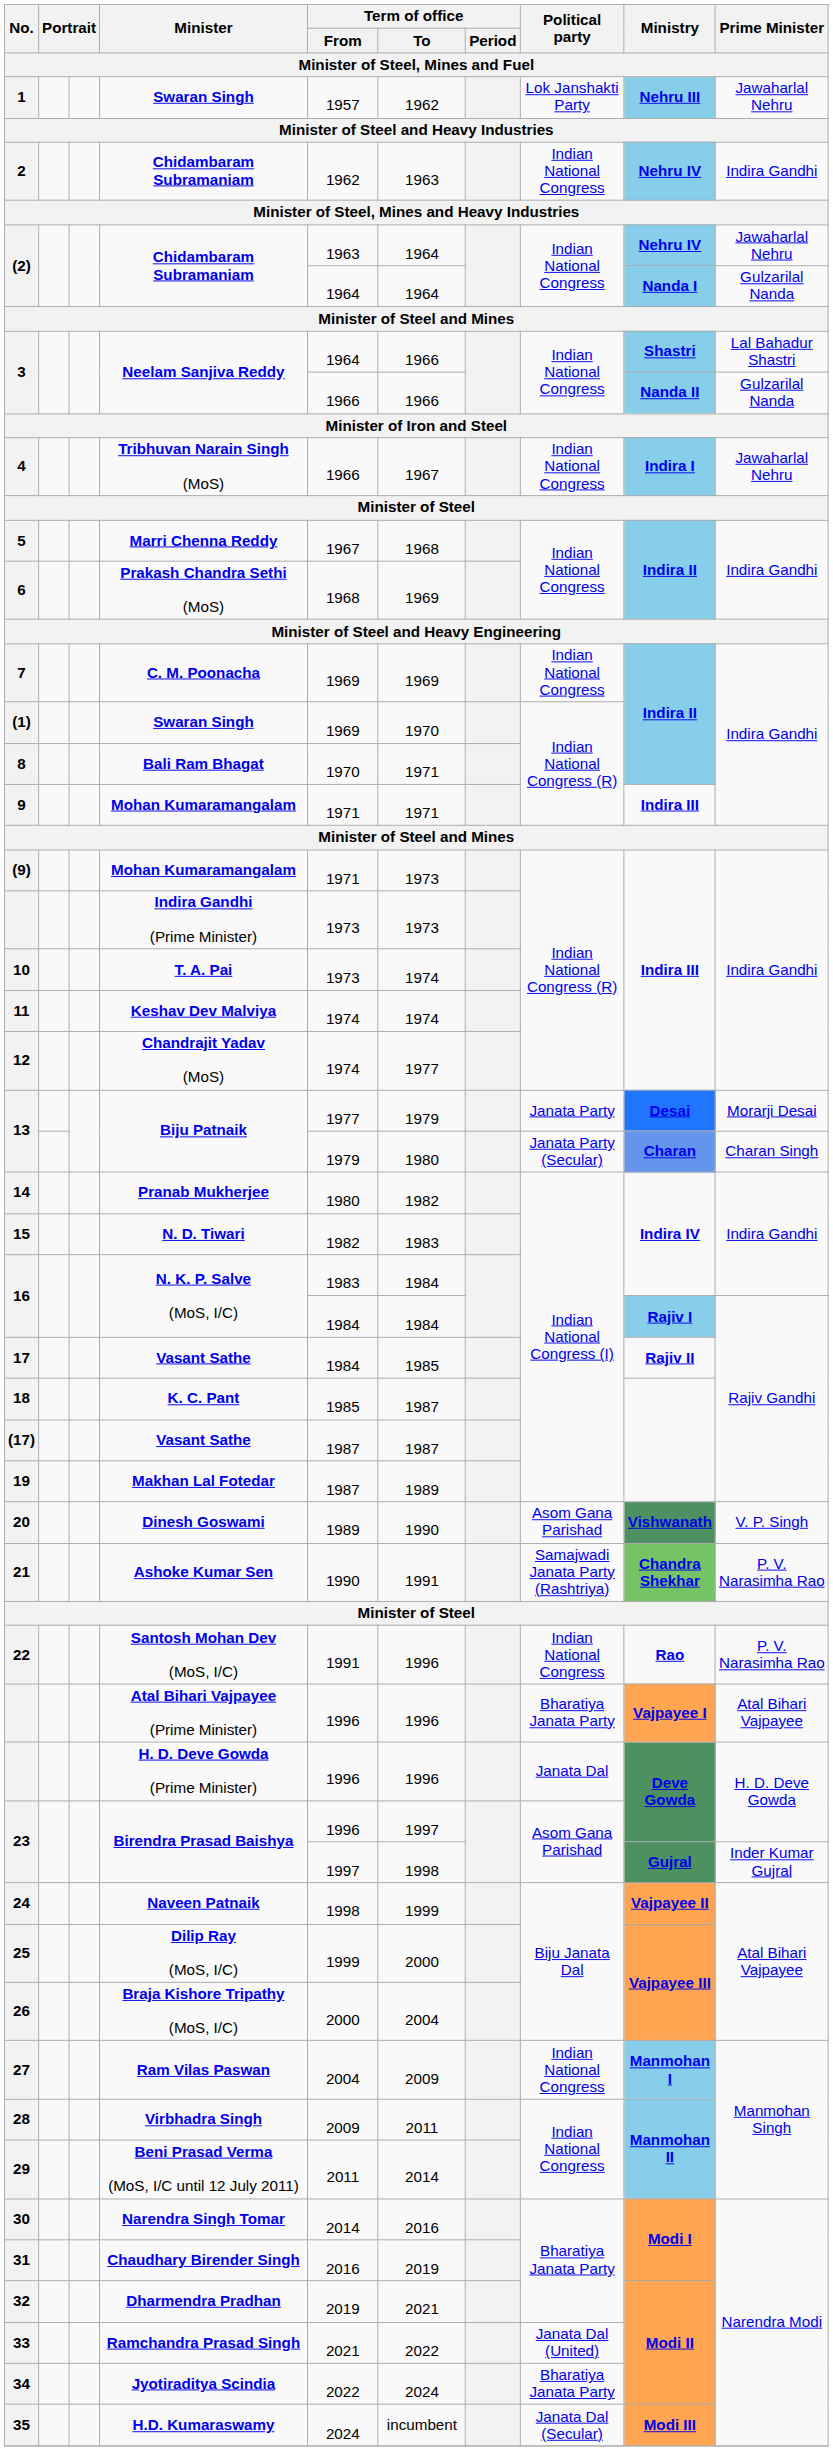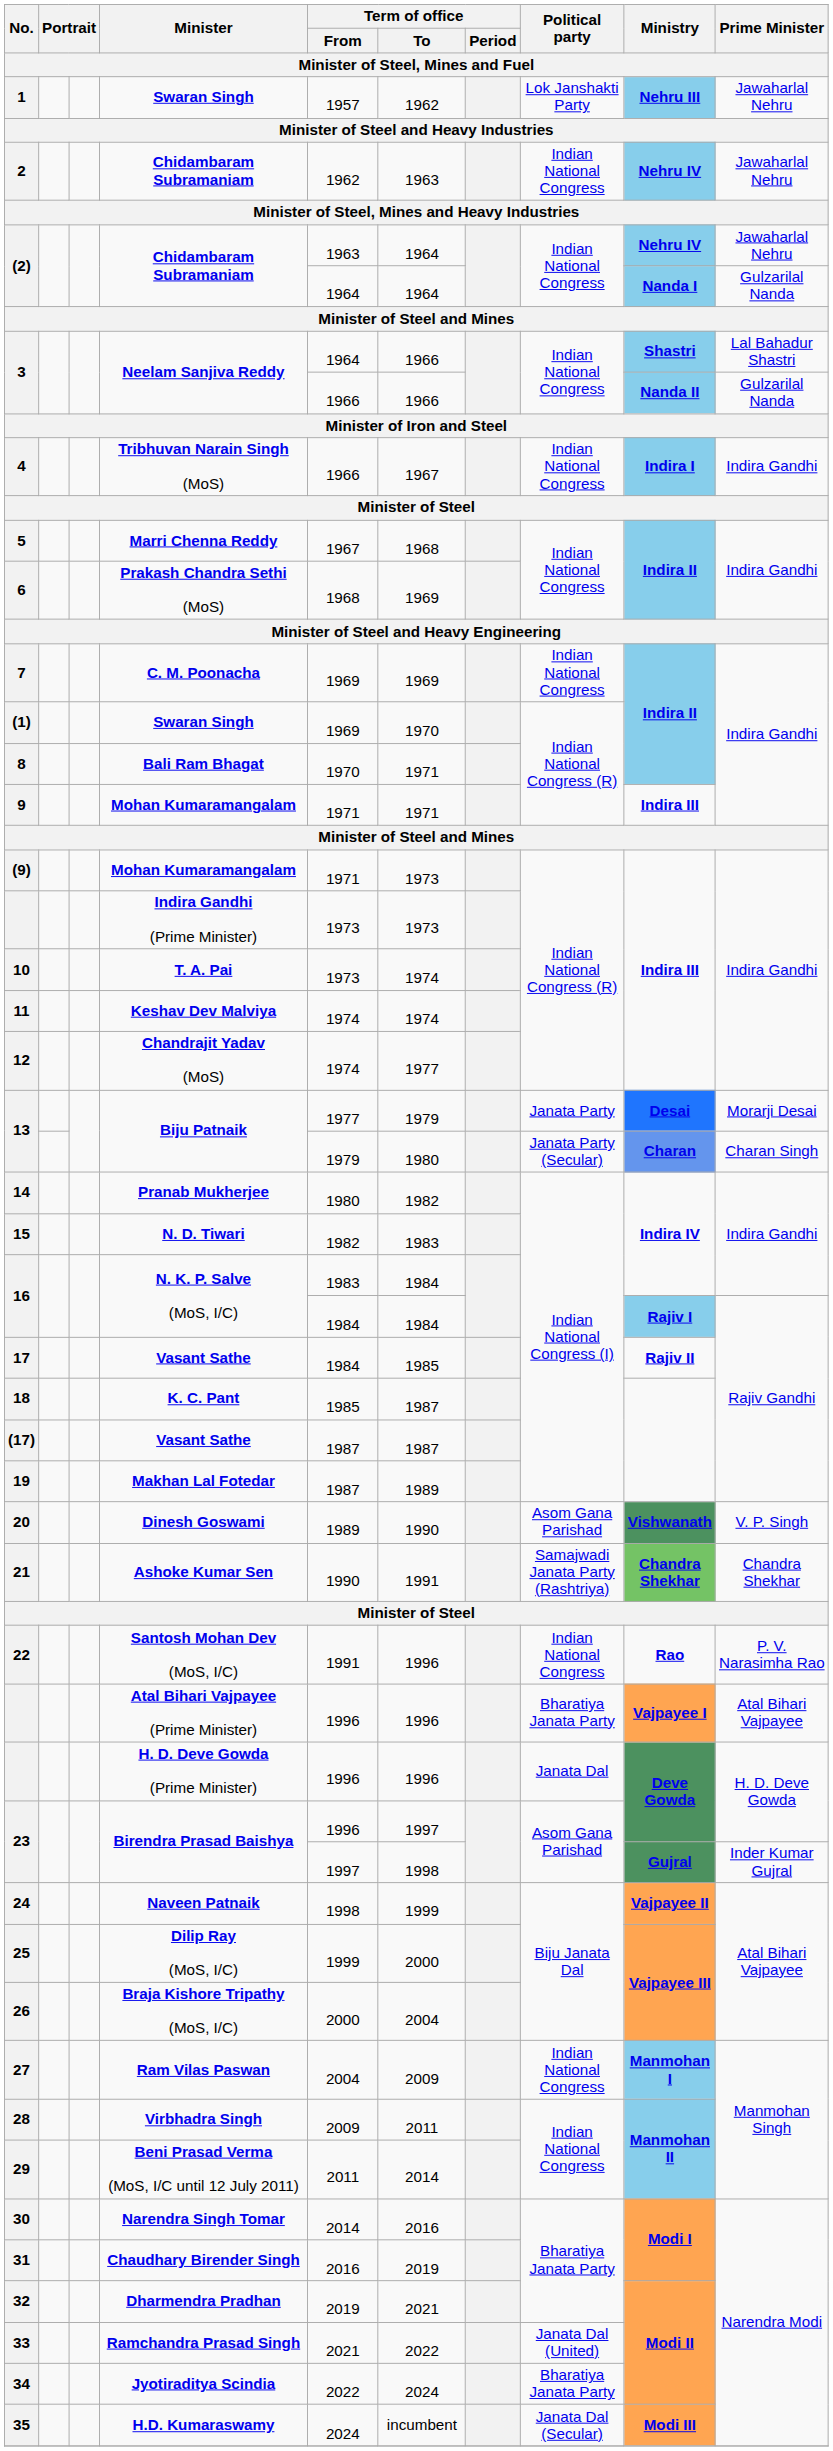(772, 171) Indira Gandhi -> (772, 171) Jawaharlal Nehru
(772, 466) Jawaharlal Nehru -> (772, 466) Indira Gandhi
(772, 1572) P. V. Narasimha Rao -> (772, 1572) Chandra Shekhar
